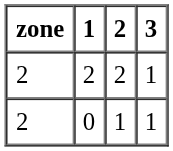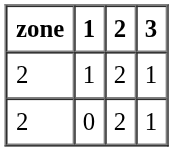(89, 75) 2 -> (89, 75) 1
(120, 121) 1 -> (120, 121) 2
